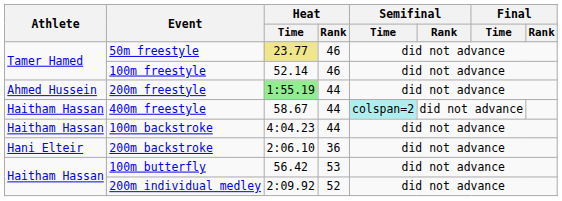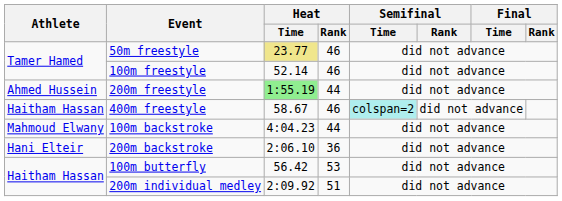(333, 109) 44 -> (333, 109) 46
(56, 128) Haitham Hassan -> (56, 128) Mahmoud Elwany
(333, 186) 52 -> (333, 186) 51
